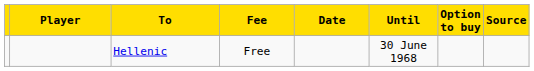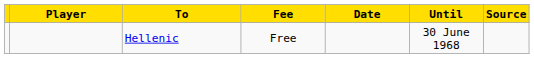- column: (460, 20)
